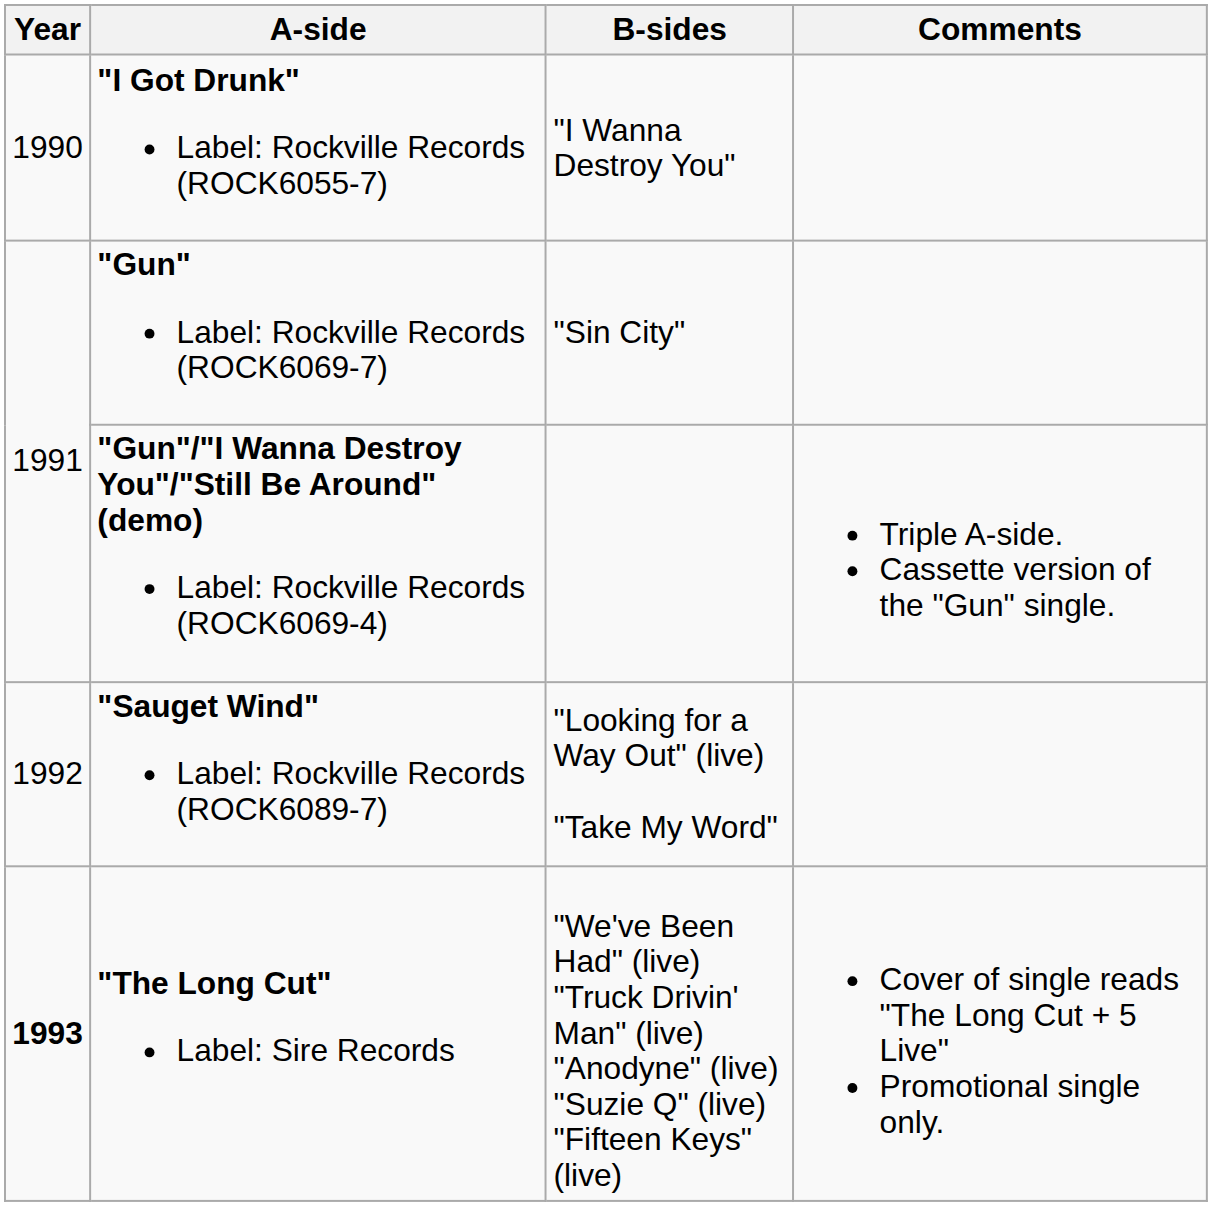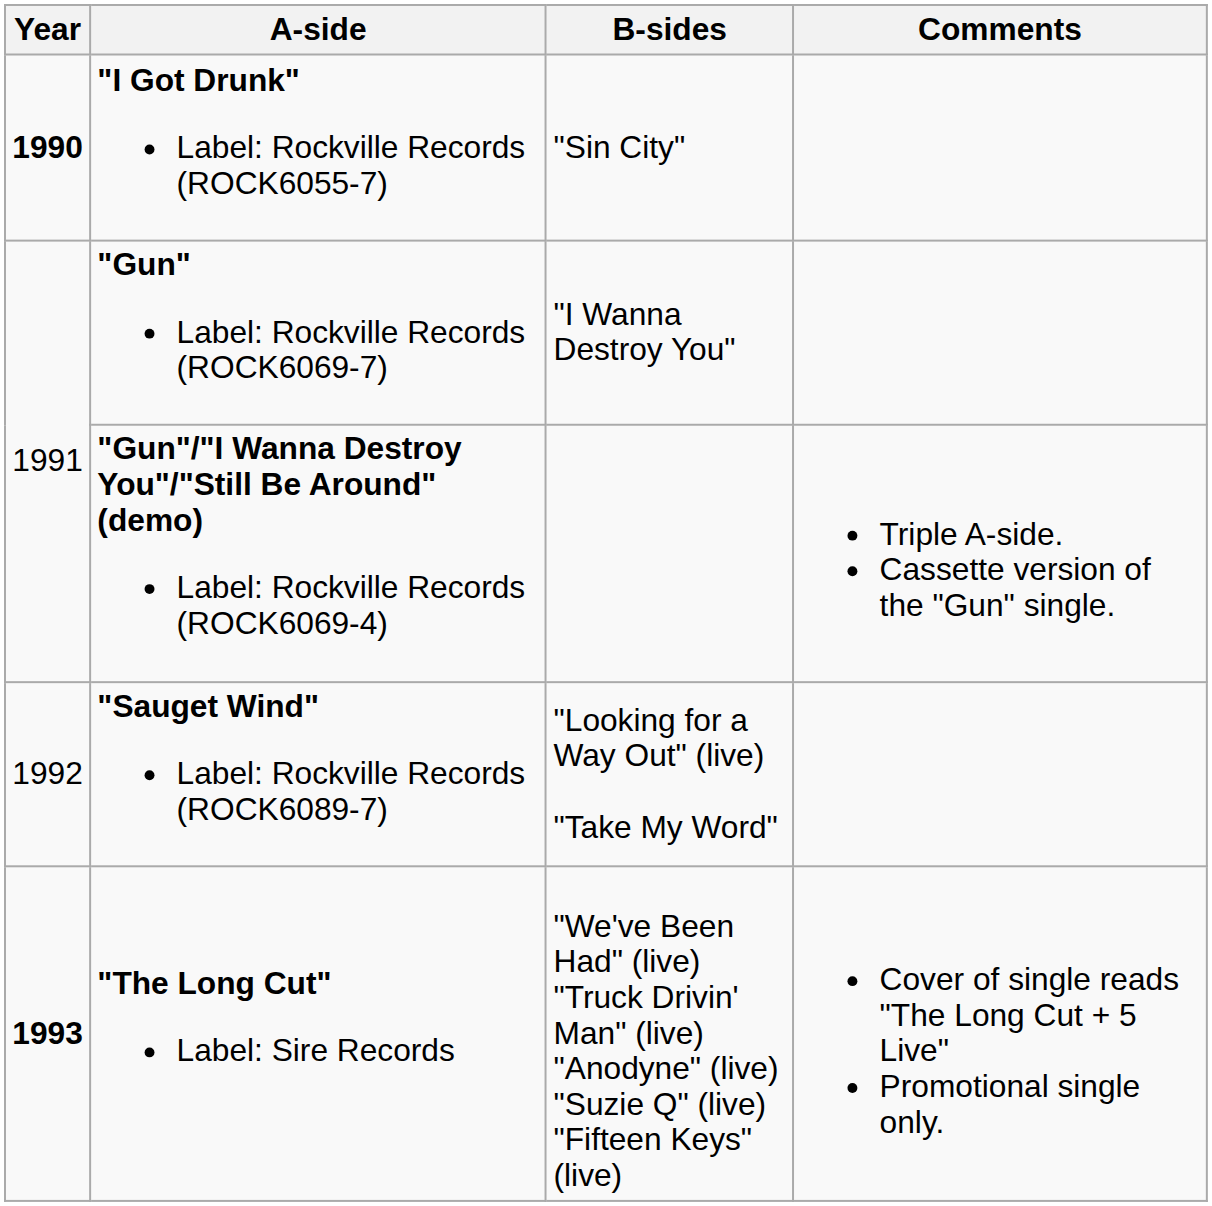(48, 147) normal -> (48, 147) bold
(645, 147) "I Wanna Destroy You" -> (619, 147) "Sin City"
(619, 332) "Sin City" -> (645, 332) "I Wanna Destroy You"
